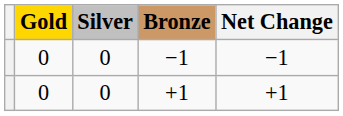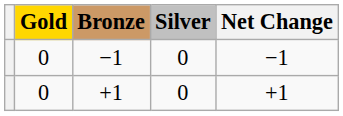columns swapped: (105, 22) <-> (177, 22)
